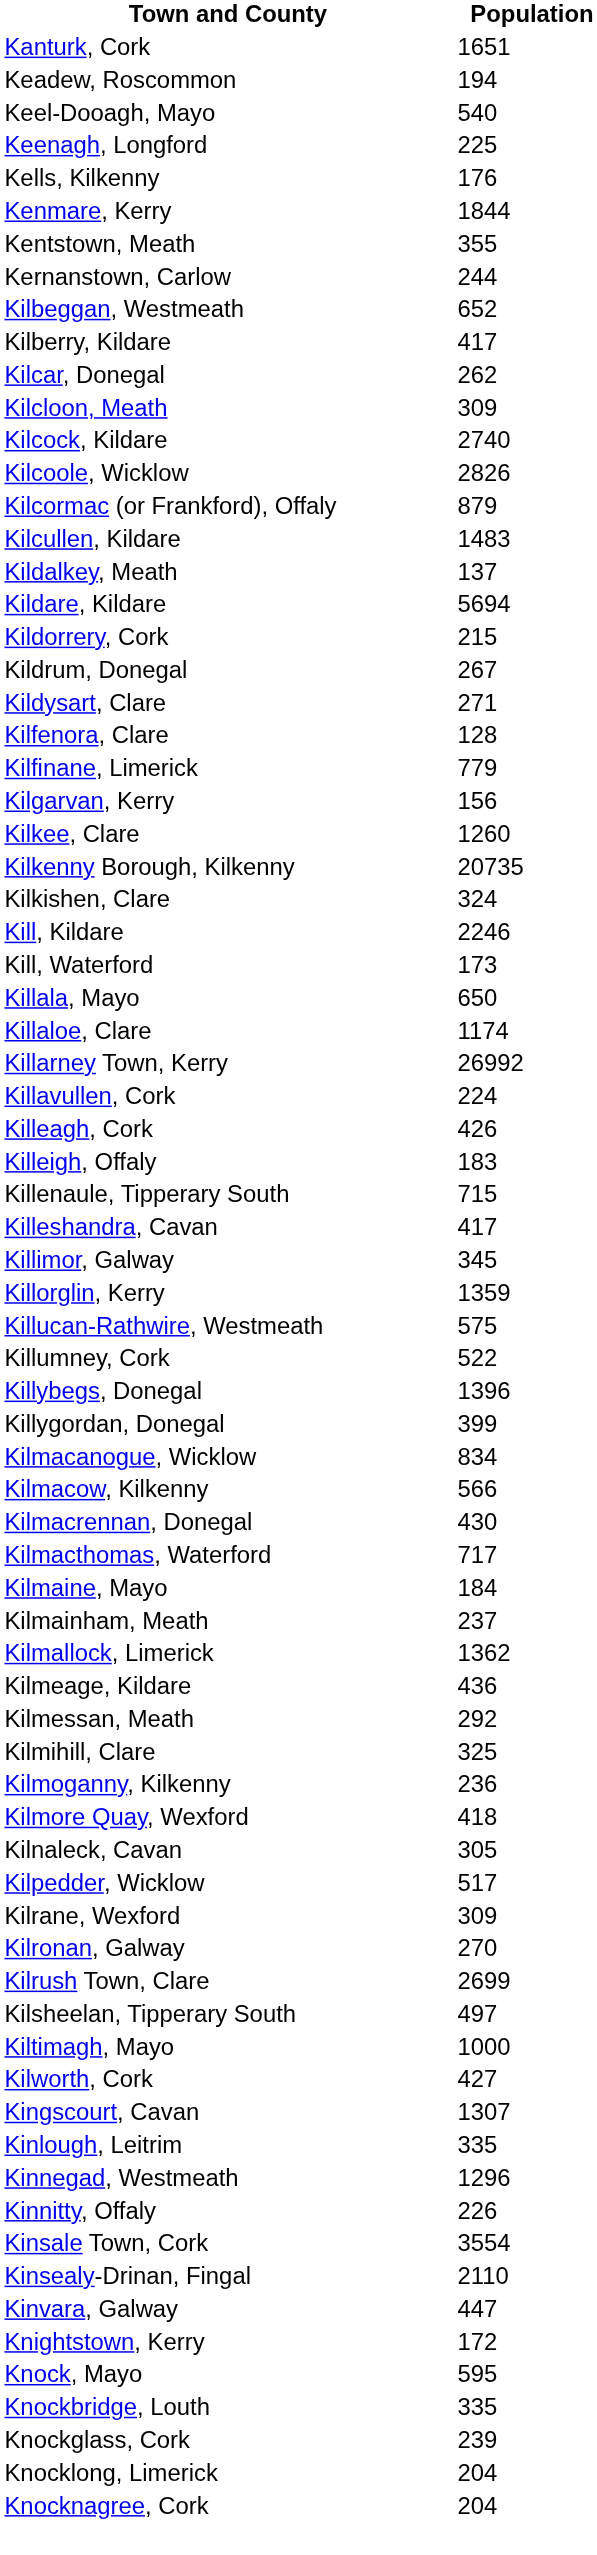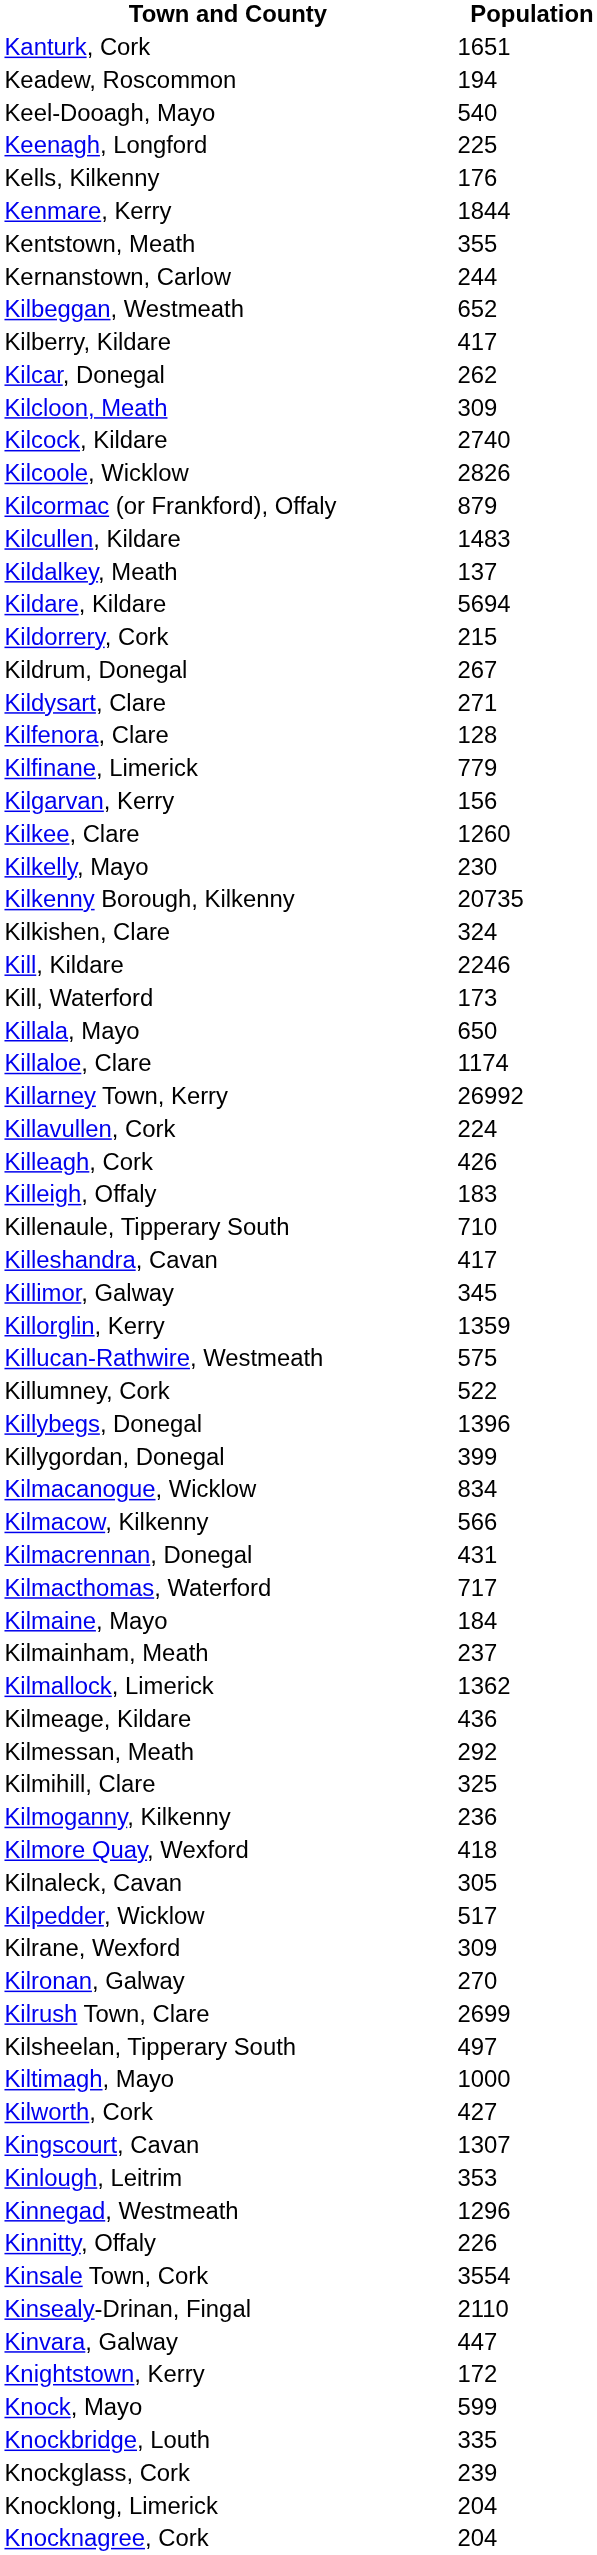+ row: (76, 866)
(477, 1194) 715 -> (477, 1227) 710
(477, 1522) 430 -> (477, 1555) 431
(477, 2145) 335 -> (477, 2178) 353
(477, 2374) 595 -> (477, 2407) 599
